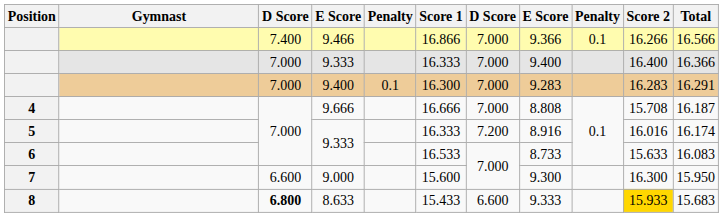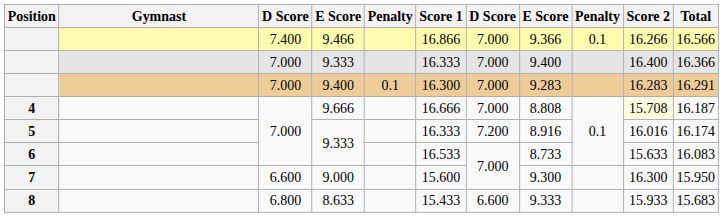(648, 108) no background -> (648, 108) lightyellow background
(285, 200) bold -> (285, 200) normal
(648, 200) gold background -> (648, 200) no background
